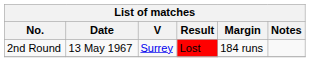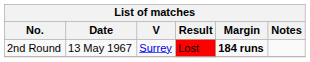(242, 48) normal -> (241, 48) bold
